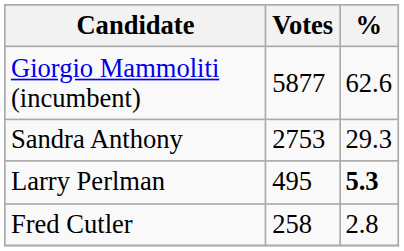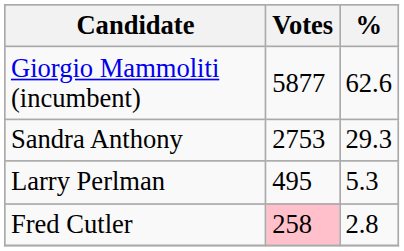(362, 181) bold -> (362, 181) normal
(292, 223) no background -> (292, 223) pink background
